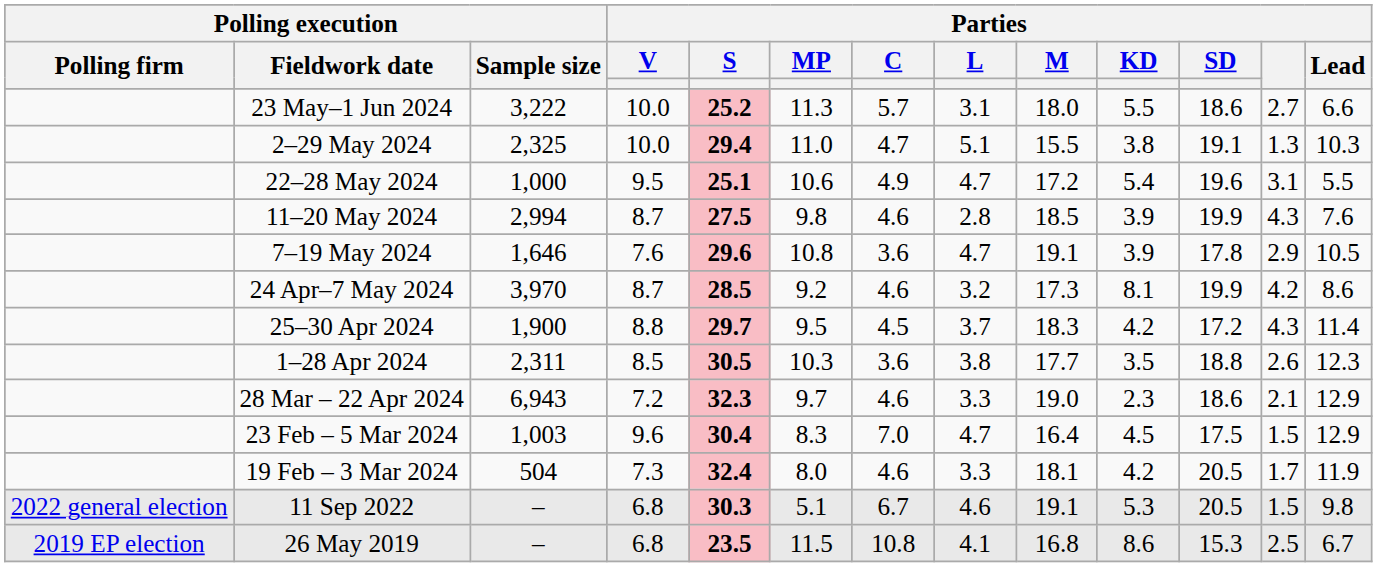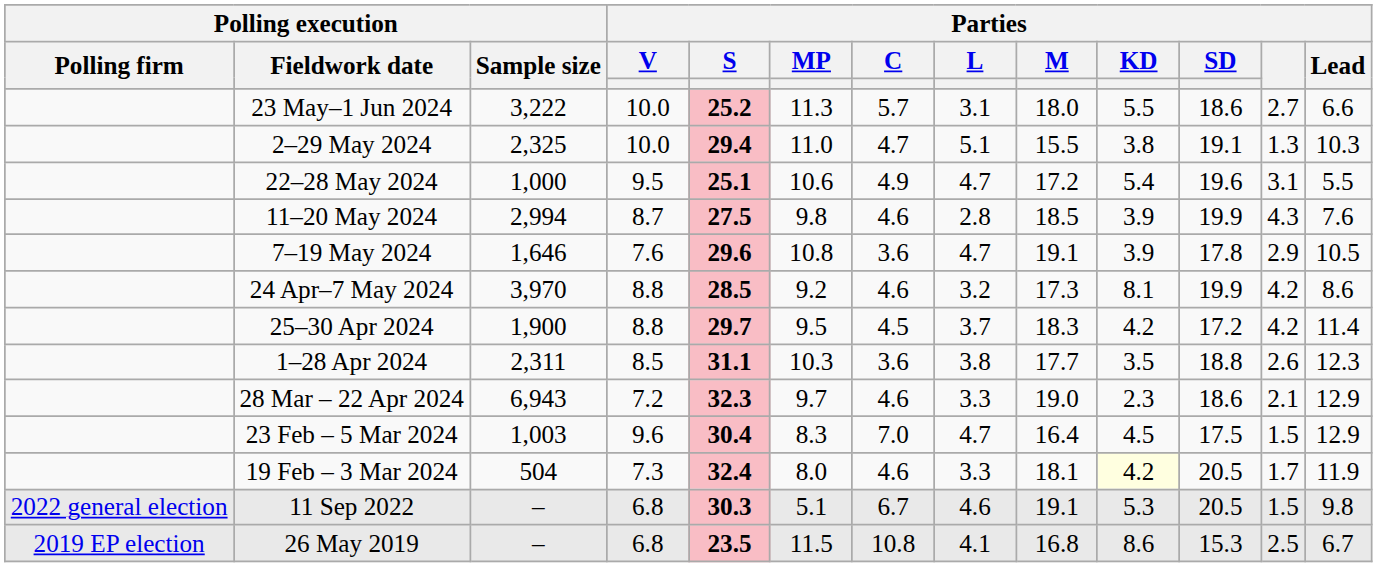(648, 289) 8.7 -> (648, 289) 8.8
(1283, 326) 4.3 -> (1283, 326) 4.2
(730, 362) 30.5 -> (730, 362) 31.1
(1139, 471) no background -> (1139, 471) lightyellow background
